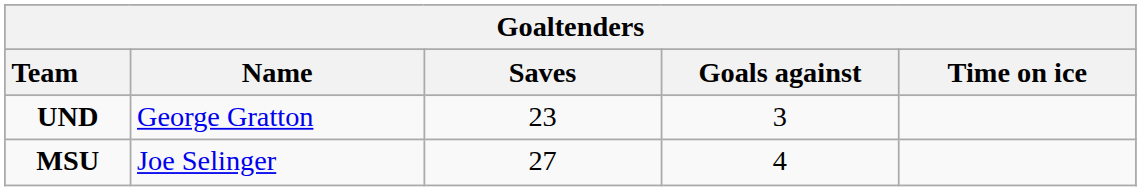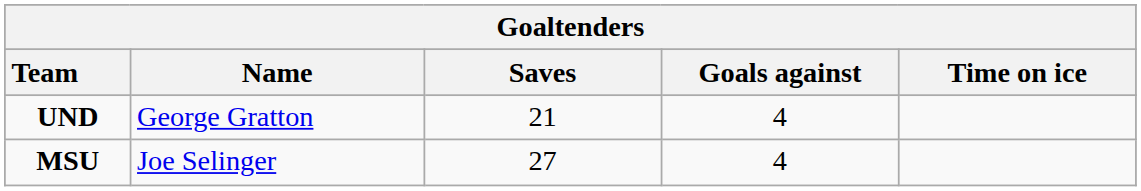(543, 116) 23 -> (543, 116) 21
(780, 116) 3 -> (780, 116) 4
